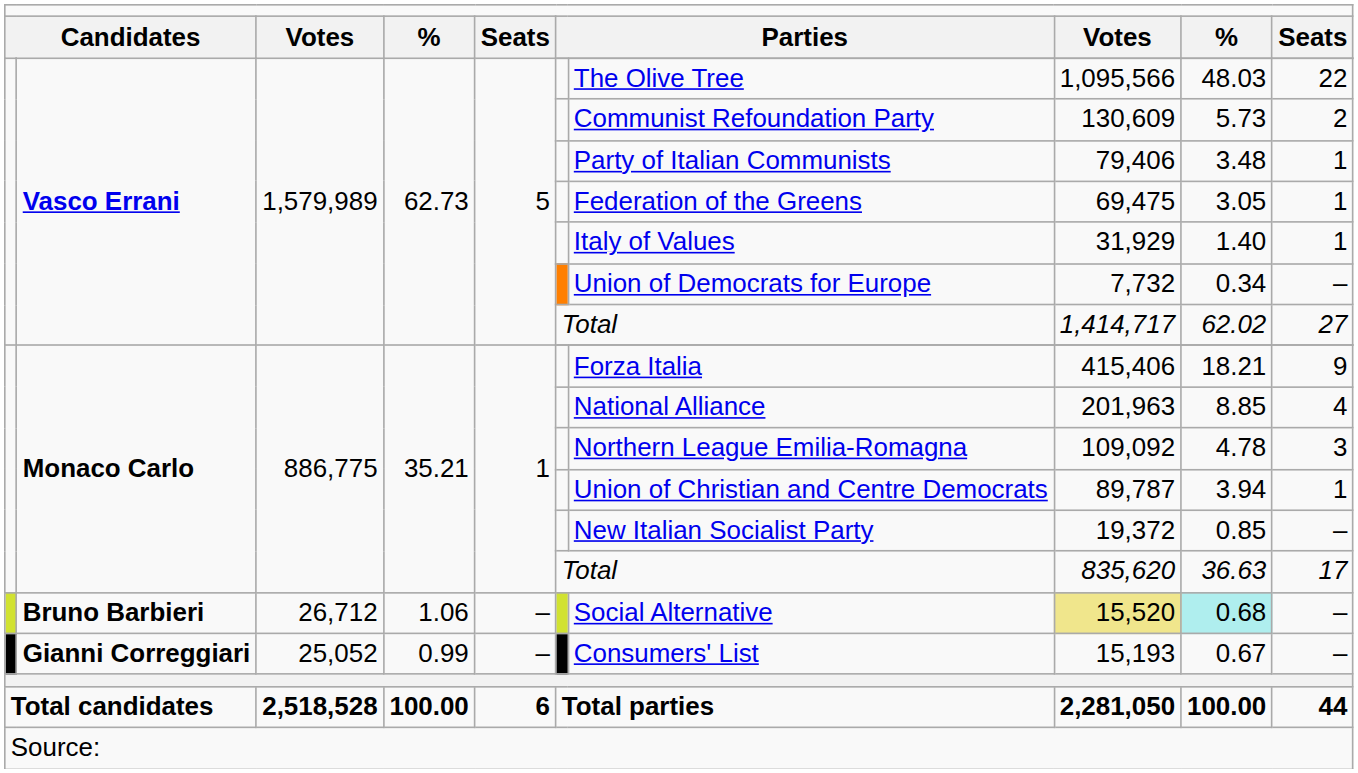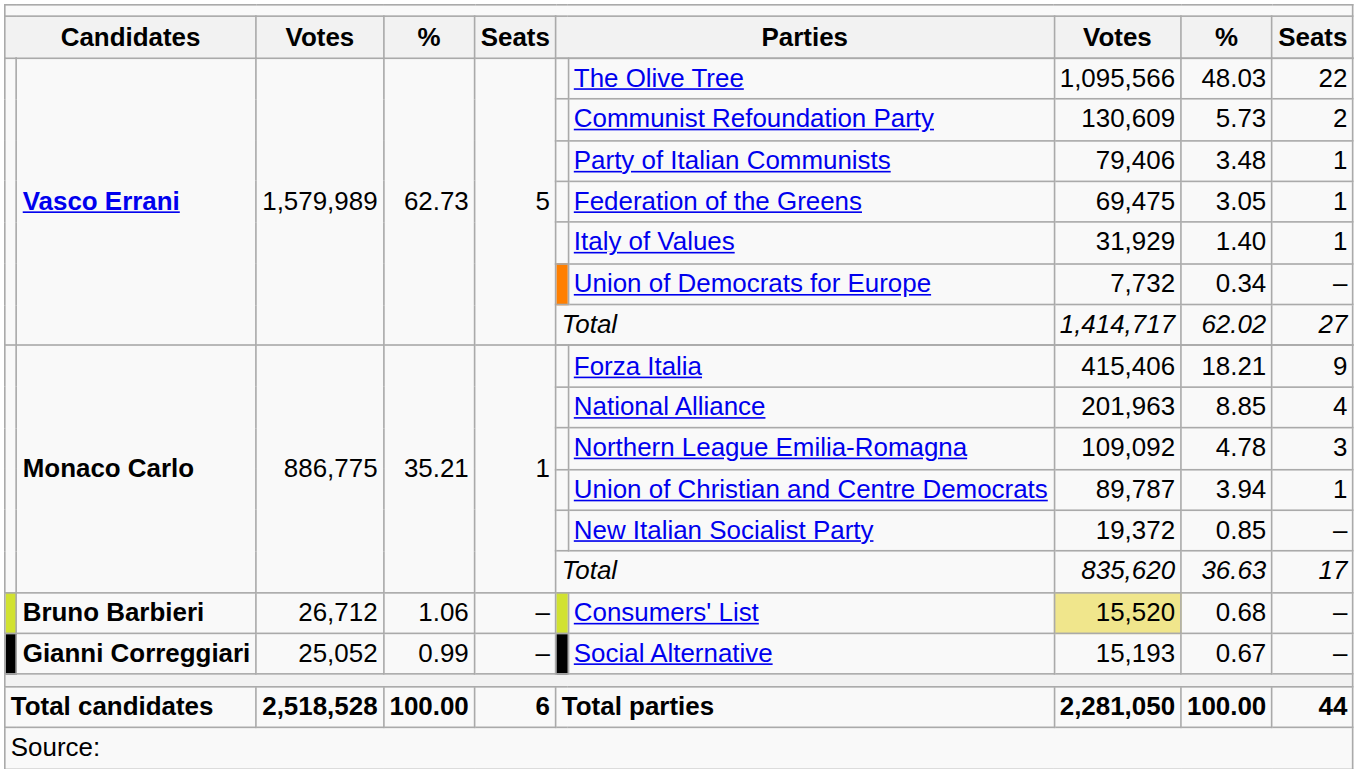(673, 612) Social Alternative -> (666, 612) Consumers' List
(1241, 612) paleturquoise background -> (1241, 612) no background
(666, 653) Consumers' List -> (673, 653) Social Alternative
